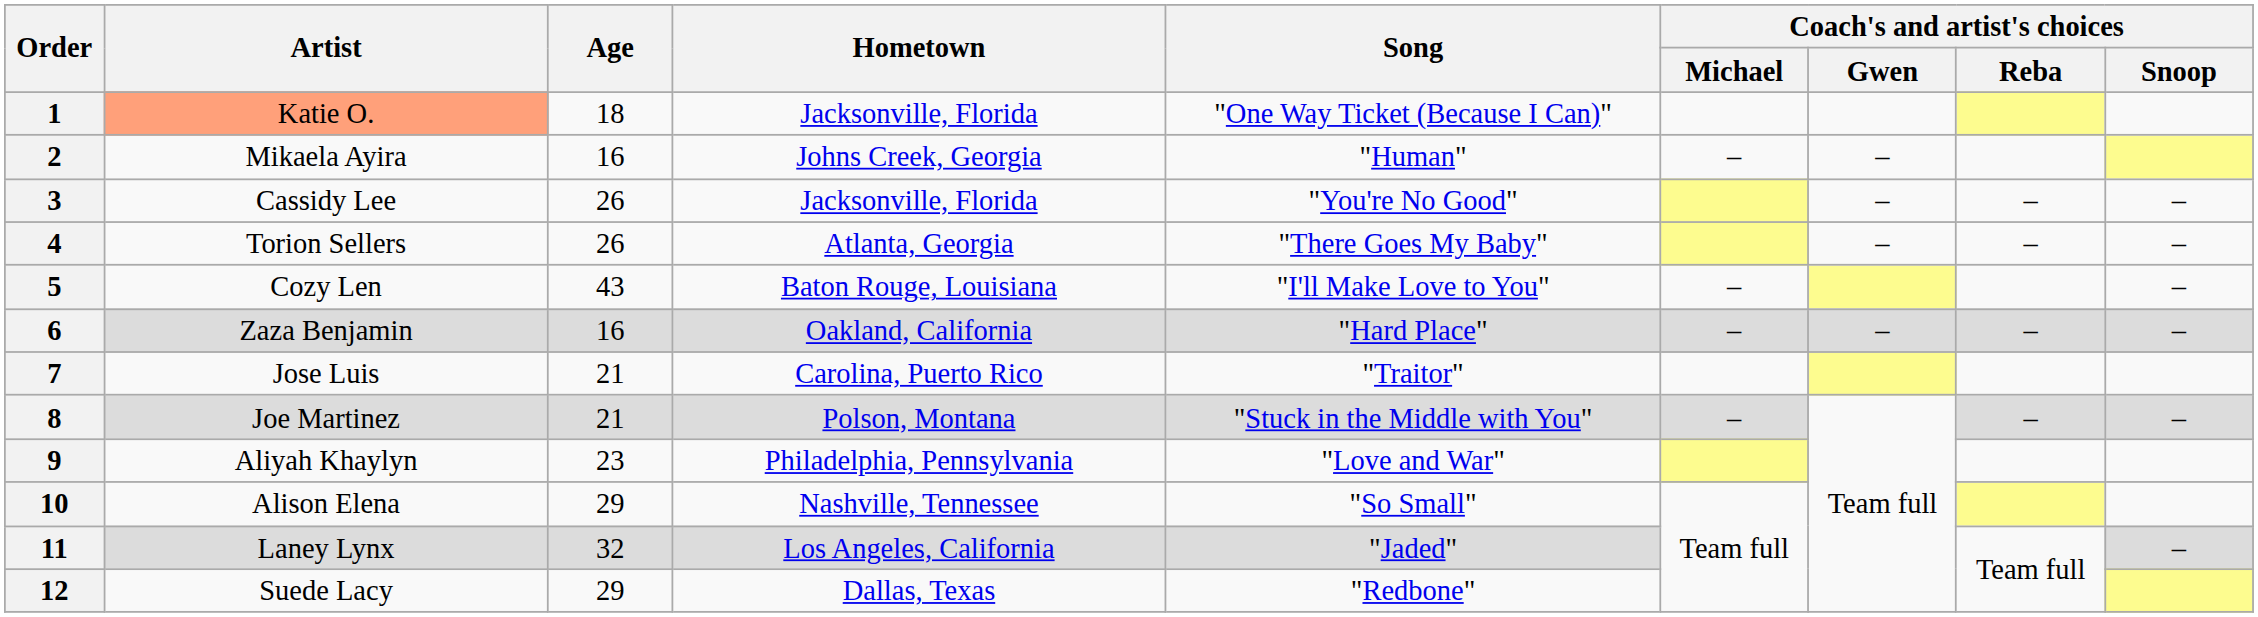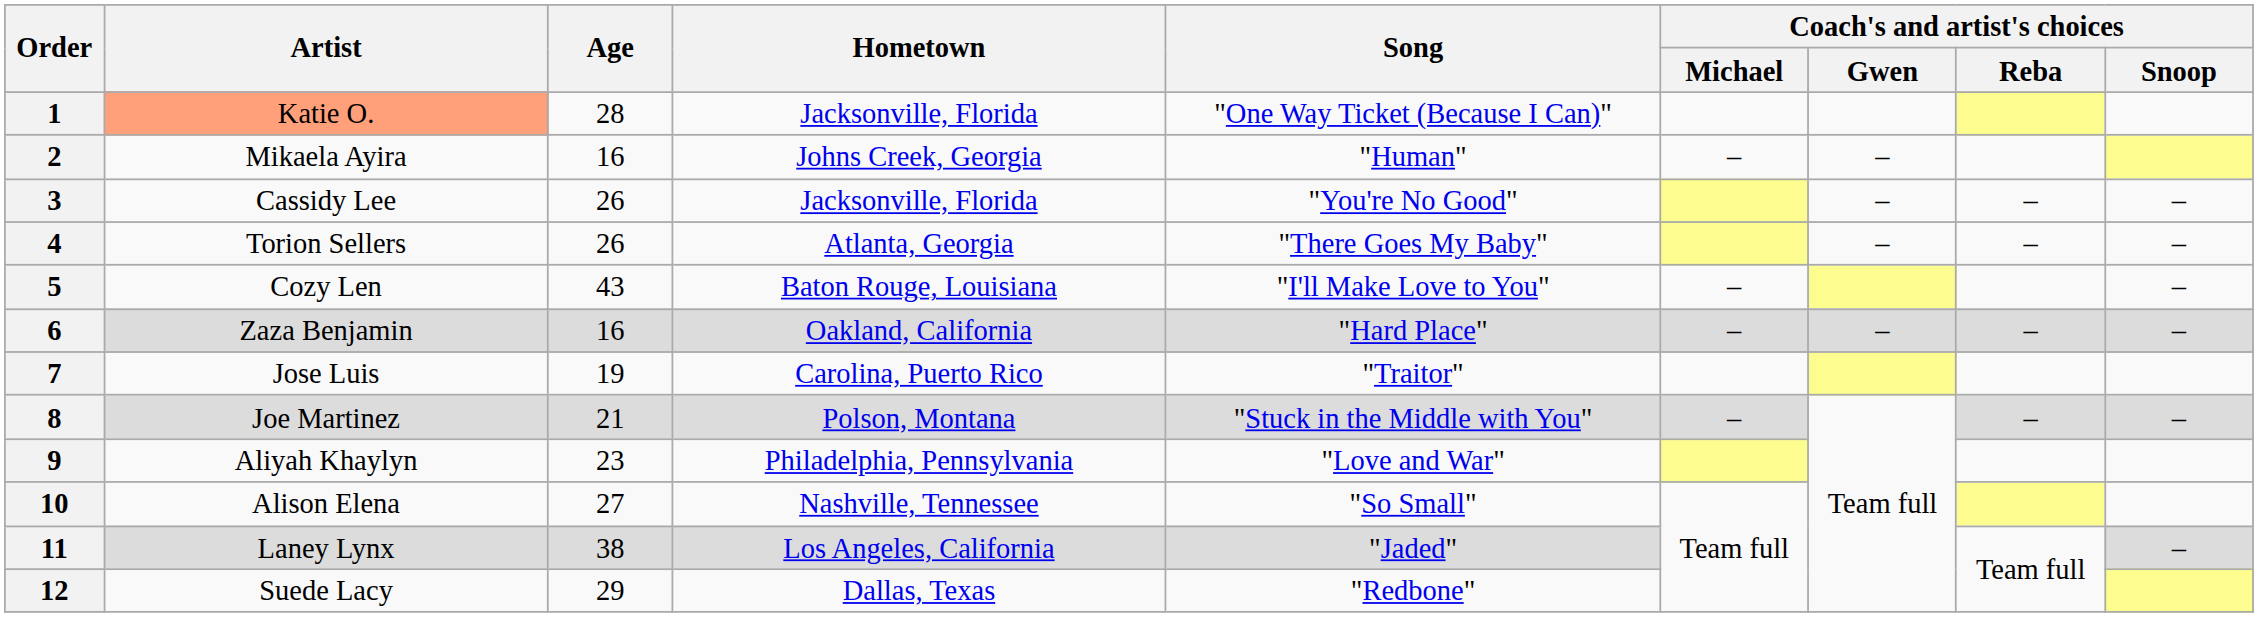(610, 113) 18 -> (610, 113) 28
(610, 374) 21 -> (610, 374) 19
(610, 504) 29 -> (610, 504) 27
(610, 547) 32 -> (610, 547) 38
